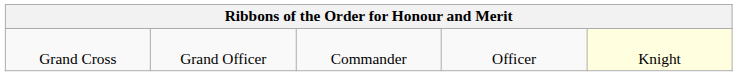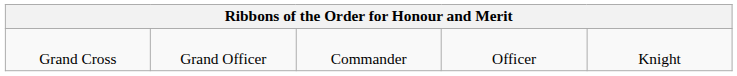(660, 58) lightyellow background -> (660, 58) no background
